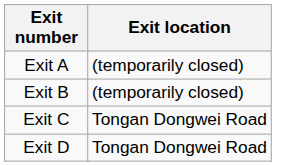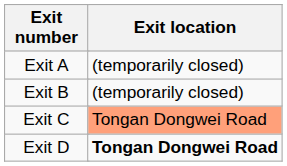(180, 119) no background -> (180, 119) lightsalmon background
(180, 147) normal -> (185, 147) bold
